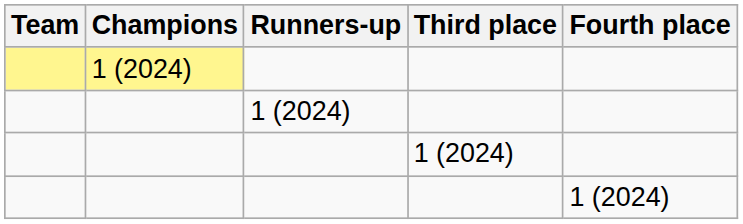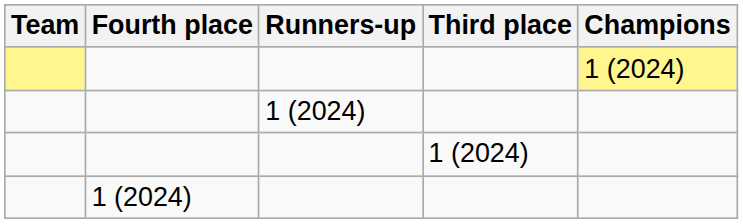columns swapped: (165, 25) <-> (650, 25)
